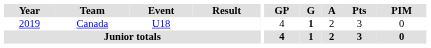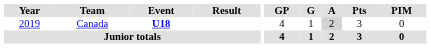(161, 23) normal -> (161, 23) bold
(311, 23) bold -> (311, 23) normal
(332, 23) no background -> (332, 23) lightgrey background
